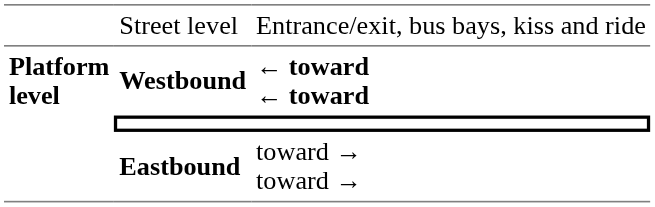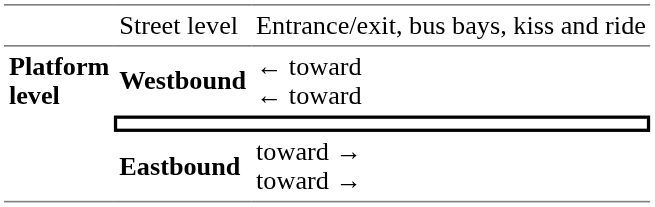(313, 80) bold -> (309, 80) normal
